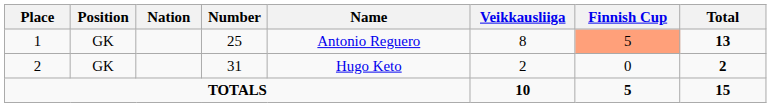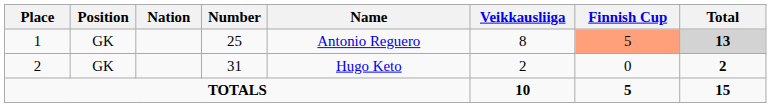(723, 41) no background -> (723, 41) lightgrey background
